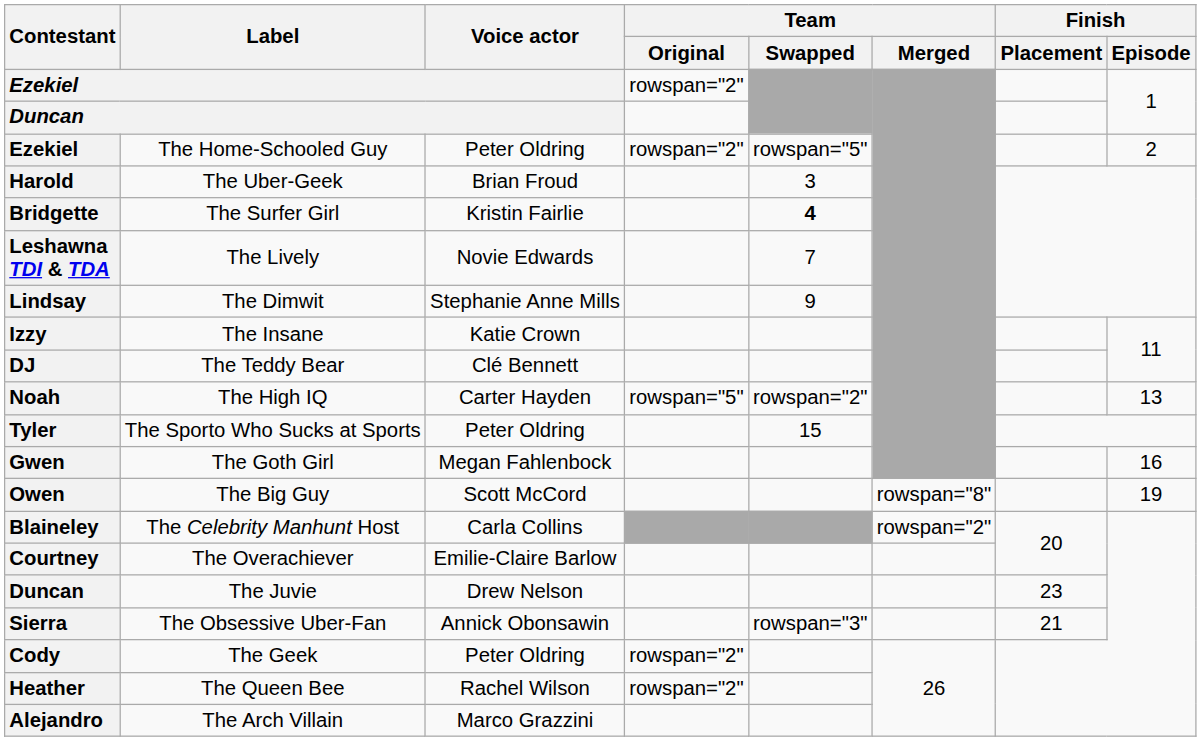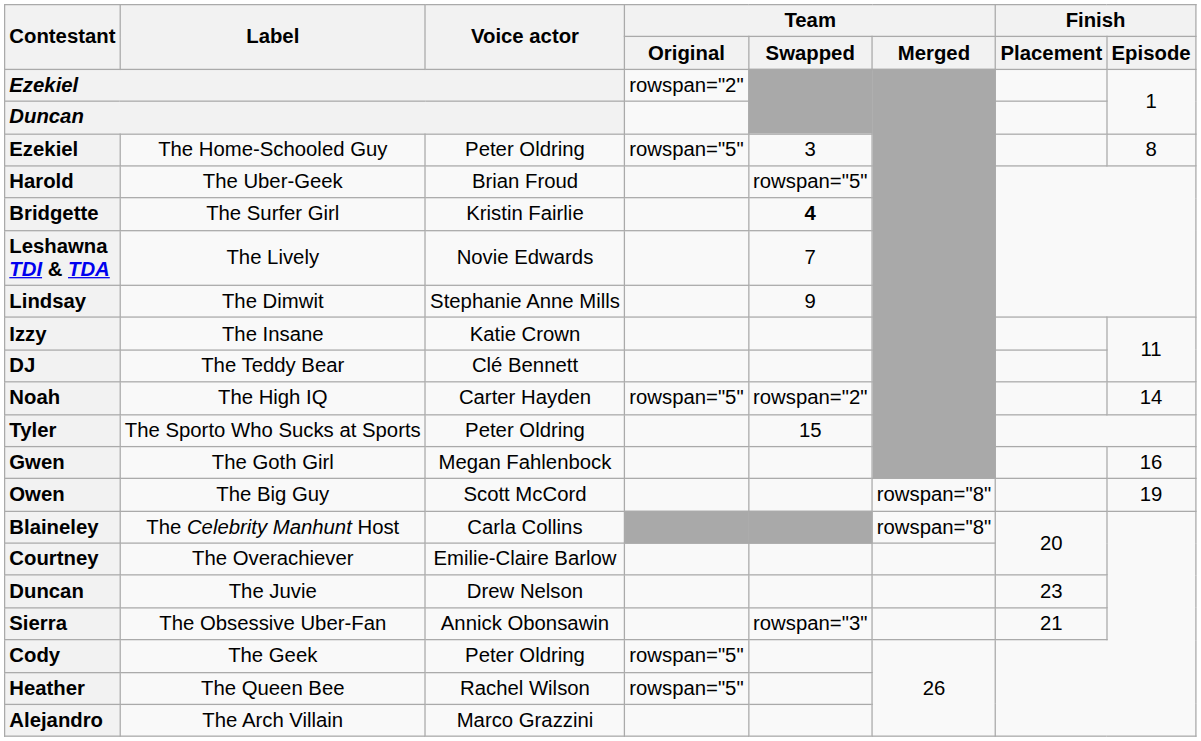(686, 149) rowspan="2" -> (686, 149) rowspan="5"
(810, 149) rowspan="5" -> (810, 149) 3
(1151, 149) 2 -> (1151, 149) 8
(810, 181) 3 -> (810, 181) rowspan="5"
(1151, 397) 13 -> (1151, 397) 14
(934, 526) rowspan="2" -> (934, 526) rowspan="8"
(686, 655) rowspan="2" -> (686, 655) rowspan="5"
(686, 687) rowspan="2" -> (686, 687) rowspan="5"
